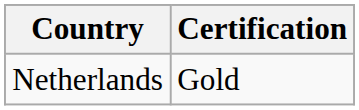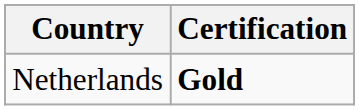(209, 78) normal -> (210, 78) bold
